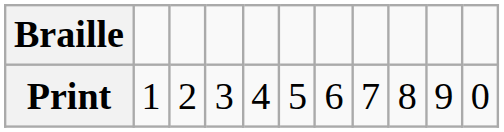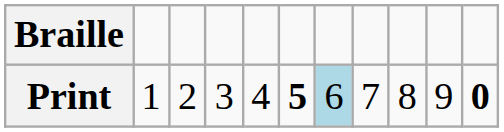(297, 95) normal -> (297, 95) bold
(334, 95) no background -> (334, 95) lightblue background
(480, 95) normal -> (480, 95) bold
